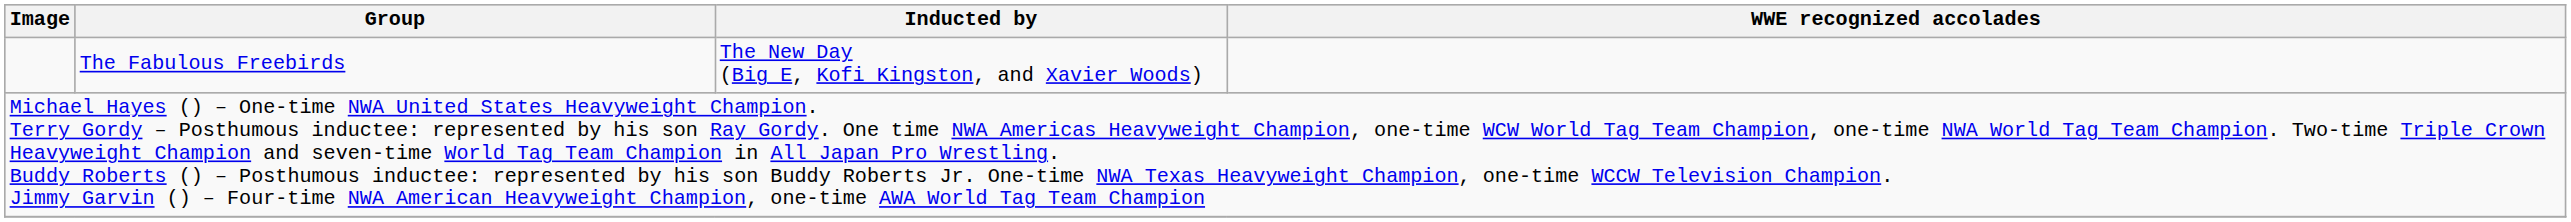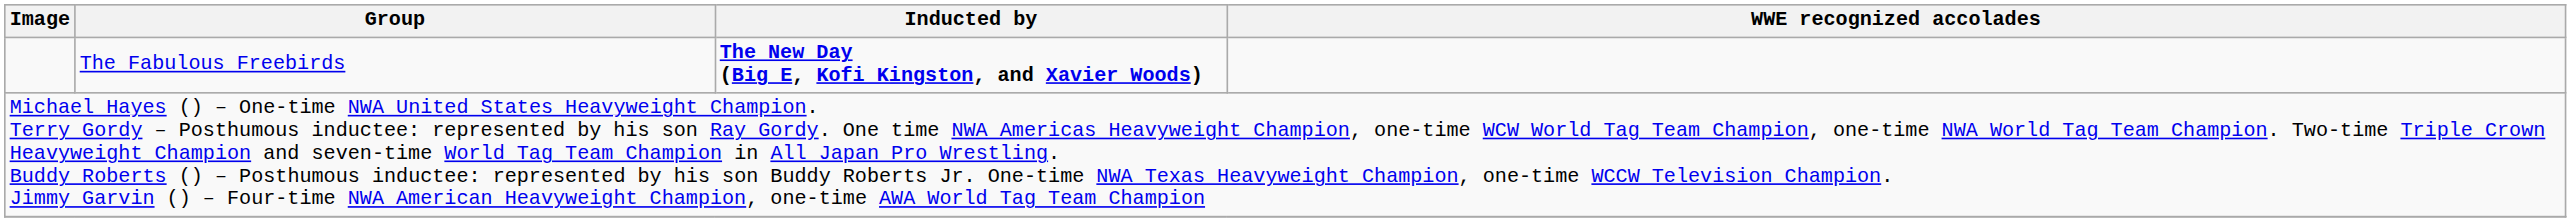(961, 65) normal -> (961, 65) bold
